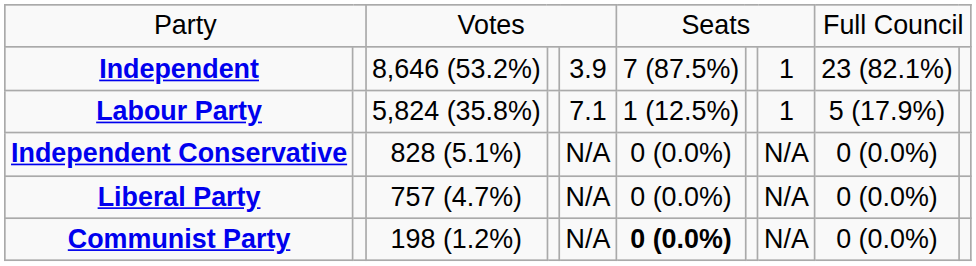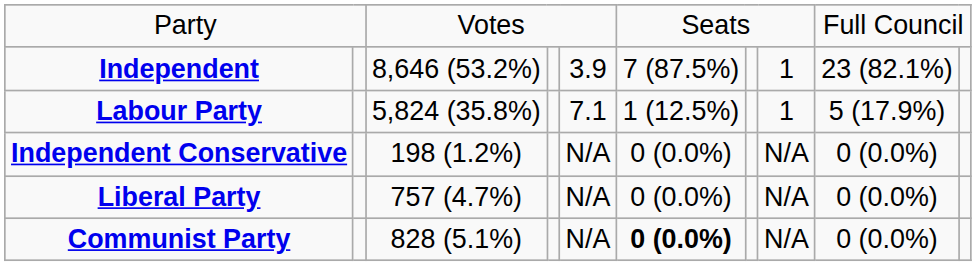(456, 153) 828 (5.1%) -> (456, 153) 198 (1.2%)
(456, 238) 198 (1.2%) -> (456, 238) 828 (5.1%)
